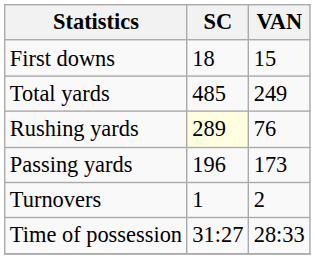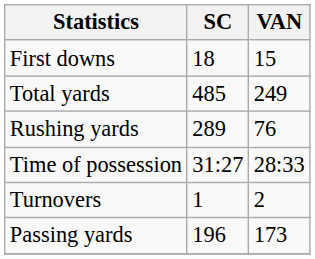(209, 128) lightyellow background -> (209, 128) no background
rows swapped: (71, 164) <-> (96, 235)
